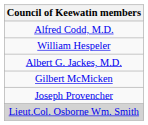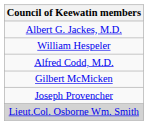(74, 29) Alfred Codd, M.D. -> (74, 29) Albert G. Jackes, M.D.
(74, 62) Albert G. Jackes, M.D. -> (74, 62) Alfred Codd, M.D.
